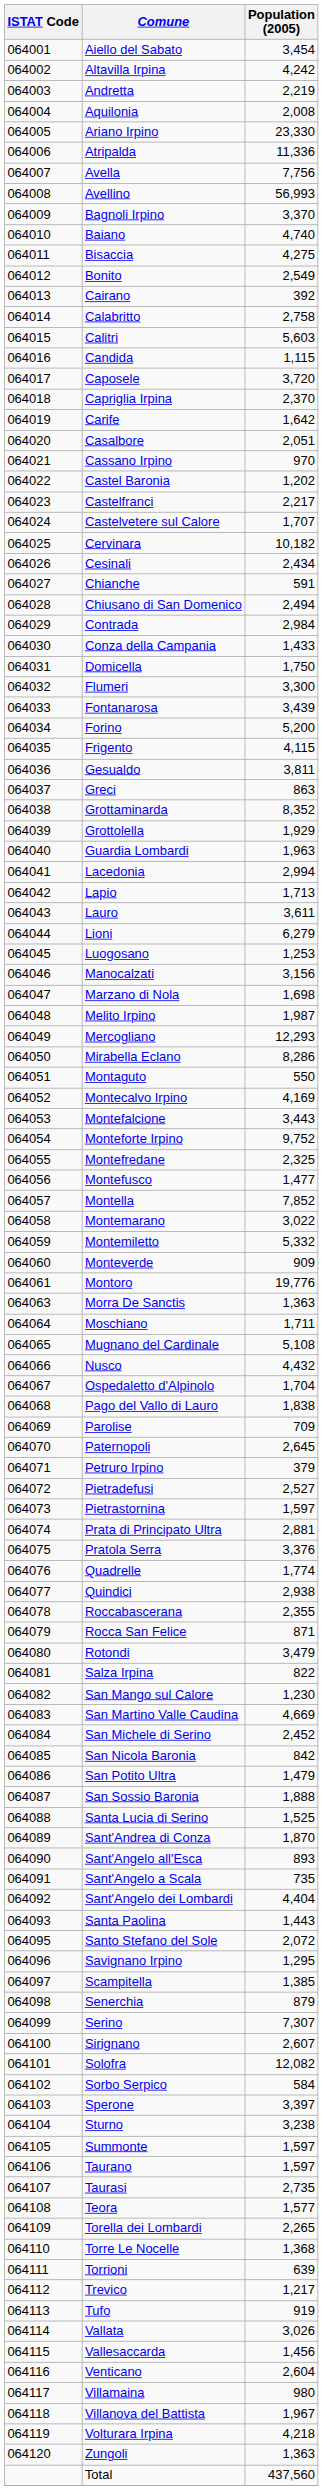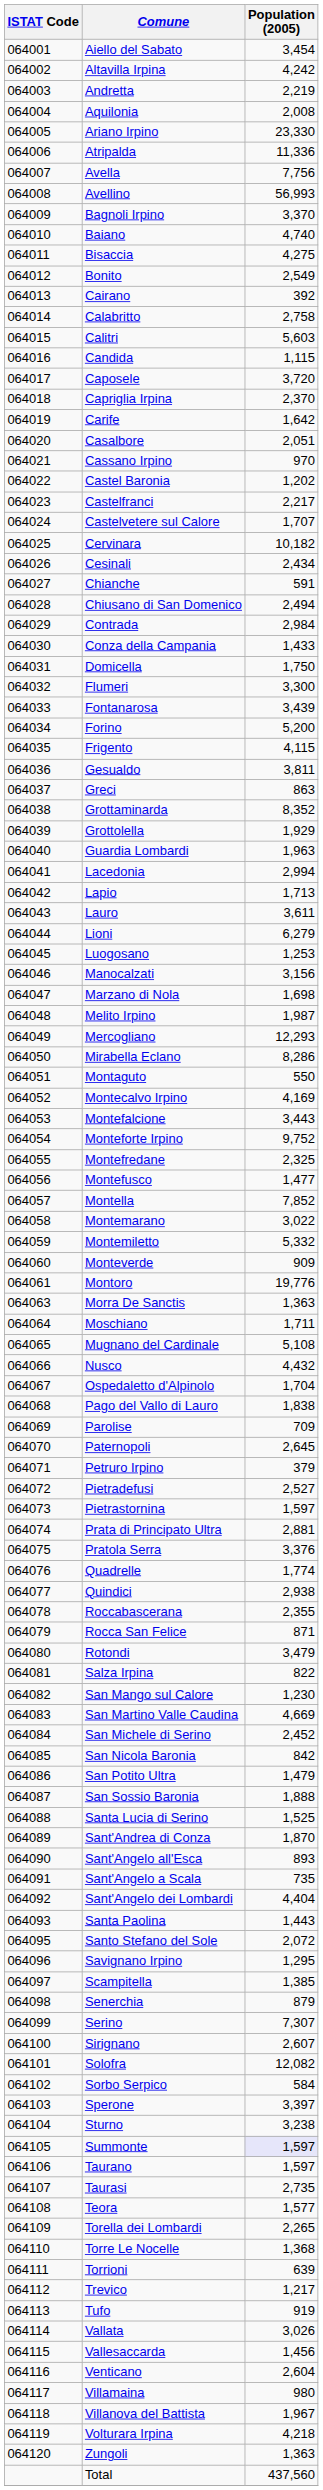(299, 2146) no background -> (299, 2146) lavender background
